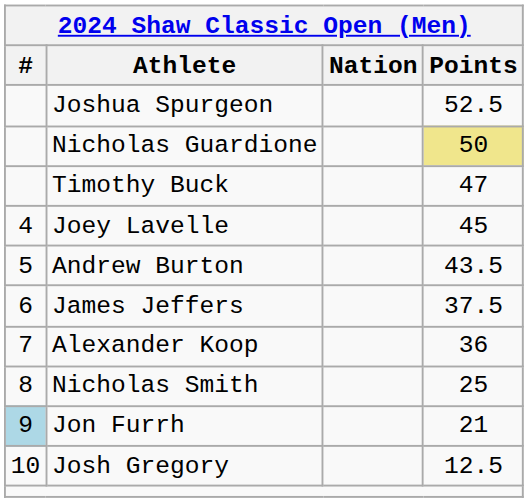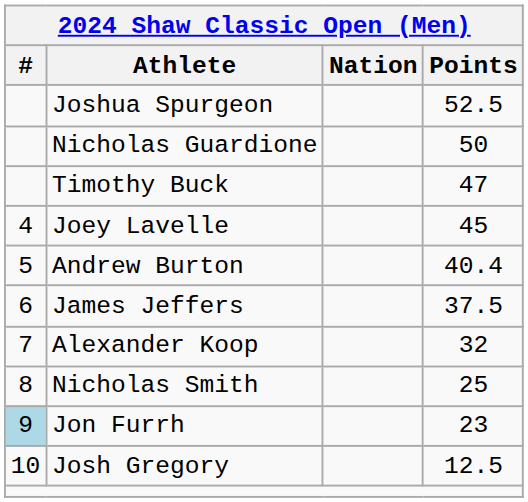(474, 146) khaki background -> (474, 146) no background
(474, 266) 43.5 -> (474, 266) 40.4
(474, 346) 36 -> (474, 346) 32
(474, 426) 21 -> (474, 426) 23
